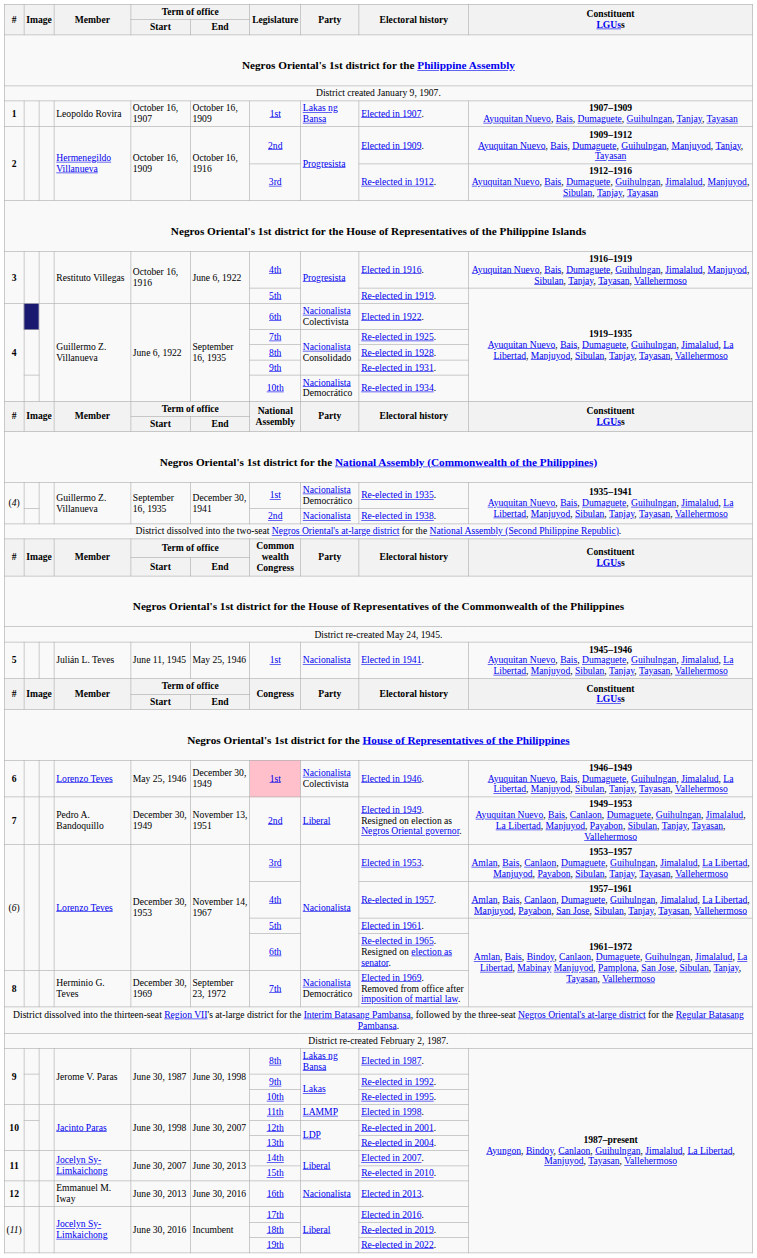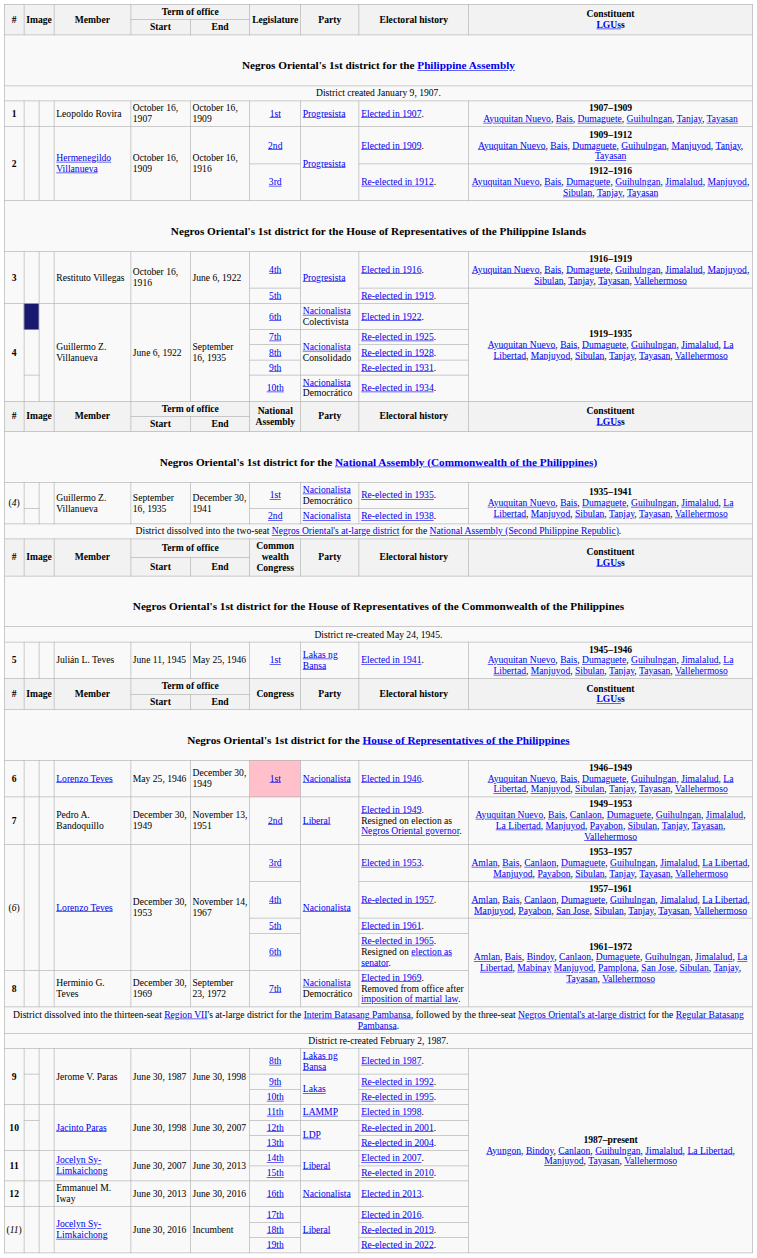(320, 114) Lakas ng Bansa -> (324, 114) Progresista
(327, 660) Nacionalista -> (320, 660) Lakas ng Bansa
(327, 778) Nacionalista Colectivista -> (327, 778) Nacionalista
